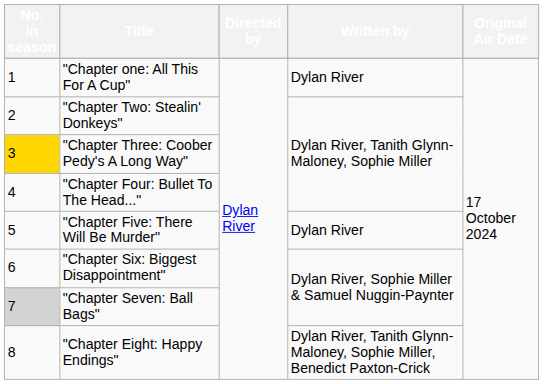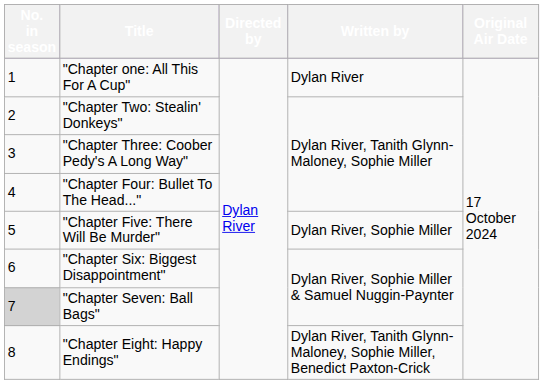(12, 153) gold background -> (12, 153) no background
(327, 230) Dylan River -> (371, 230) Dylan River, Sophie Miller
